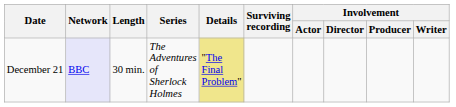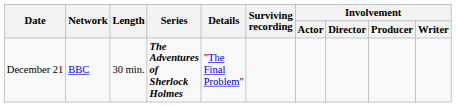(79, 70) lavender background -> (79, 70) no background
(173, 70) normal -> (174, 70) bold
(222, 70) khaki background -> (224, 70) no background
